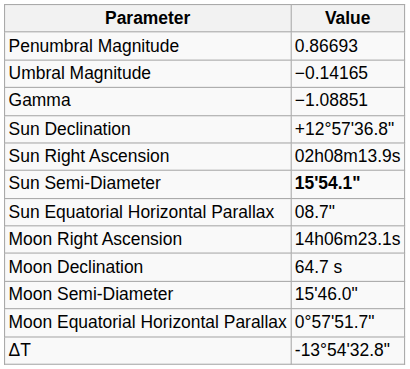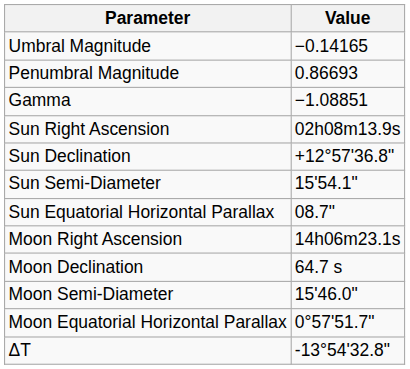rows swapped: (94, 45) <-> (80, 73)
rows swapped: (89, 156) <-> (70, 128)
(328, 184) bold -> (326, 184) normal
